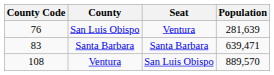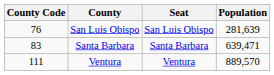(179, 29) Ventura -> (179, 29) San Luis Obispo
(36, 62) 108 -> (36, 62) 111
(179, 62) San Luis Obispo -> (179, 62) Ventura
